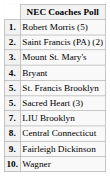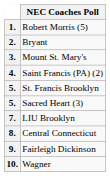(63, 42) Saint Francis (PA) (2) -> (35, 42) Bryant
(35, 73) Bryant -> (63, 73) Saint Francis (PA) (2)
